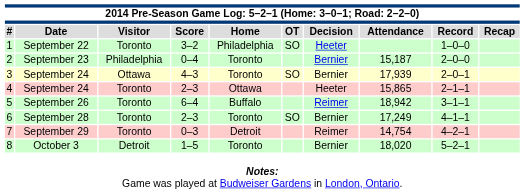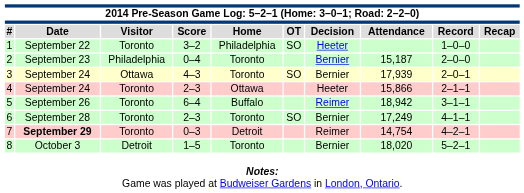(396, 88) 15,865 -> (396, 88) 15,866
(56, 131) normal -> (57, 131) bold
